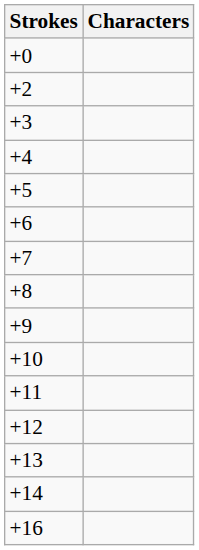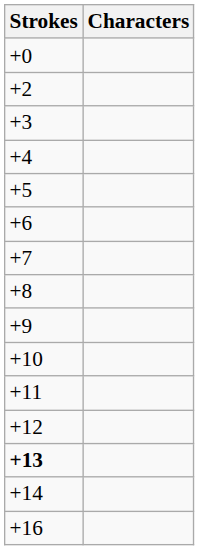(26, 460) normal -> (26, 460) bold
